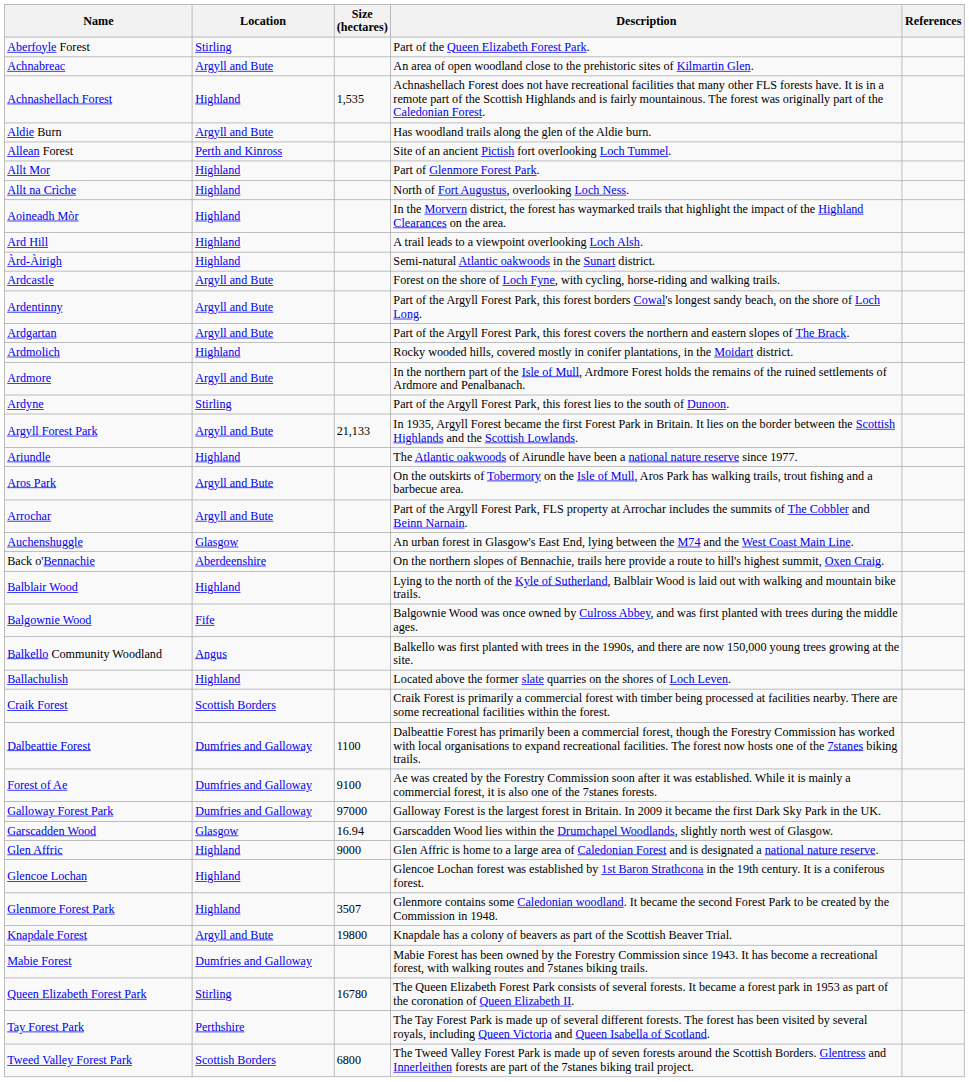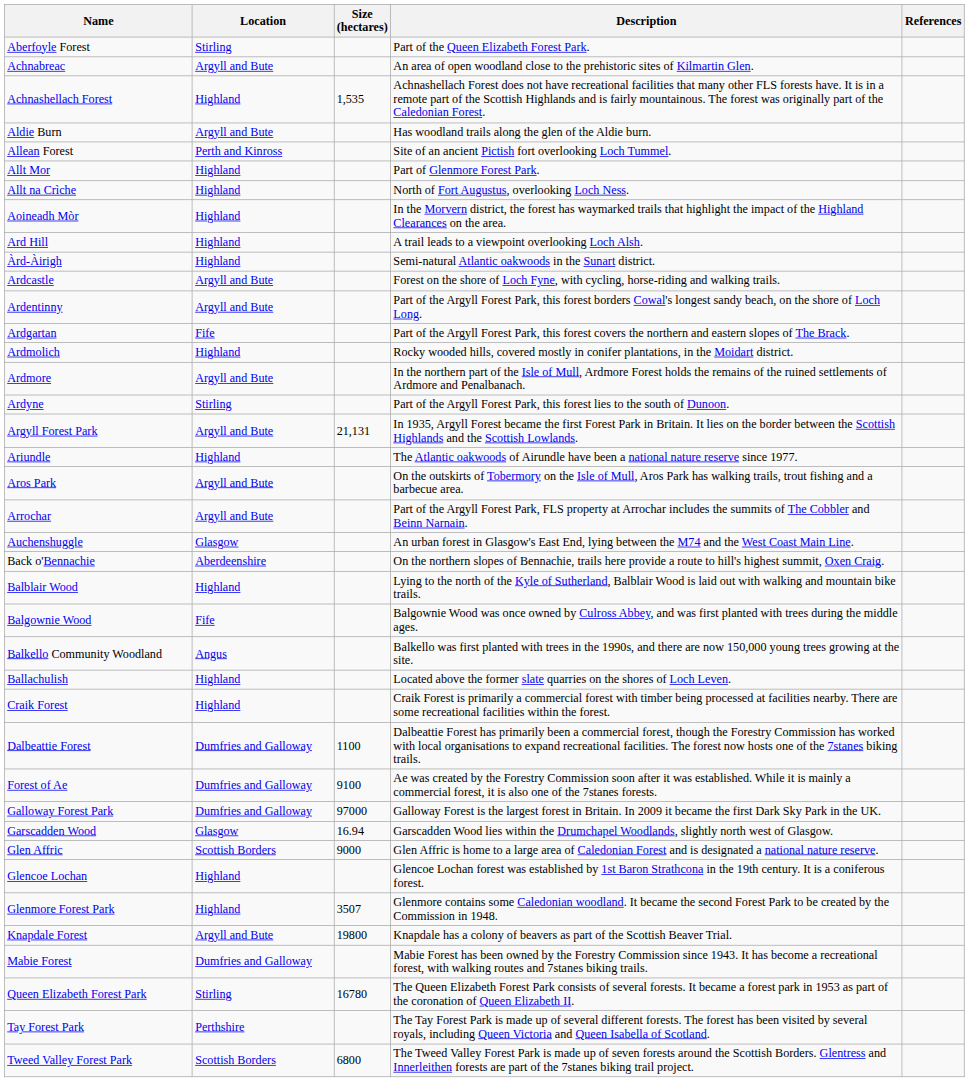(234, 333) Argyll and Bute -> (205, 333) Fife
(353, 430) 21,133 -> (353, 430) 21,131
(236, 705) Scottish Borders -> (218, 705) Highland
(218, 850) Highland -> (236, 850) Scottish Borders
